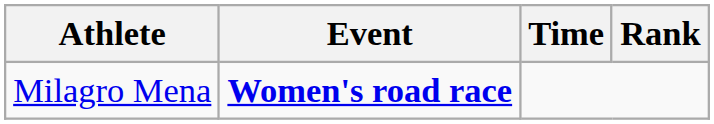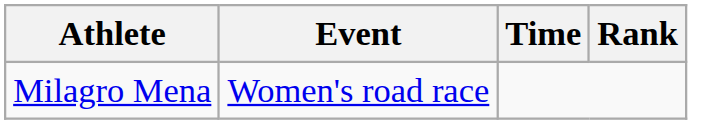(370, 90) bold -> (358, 90) normal
